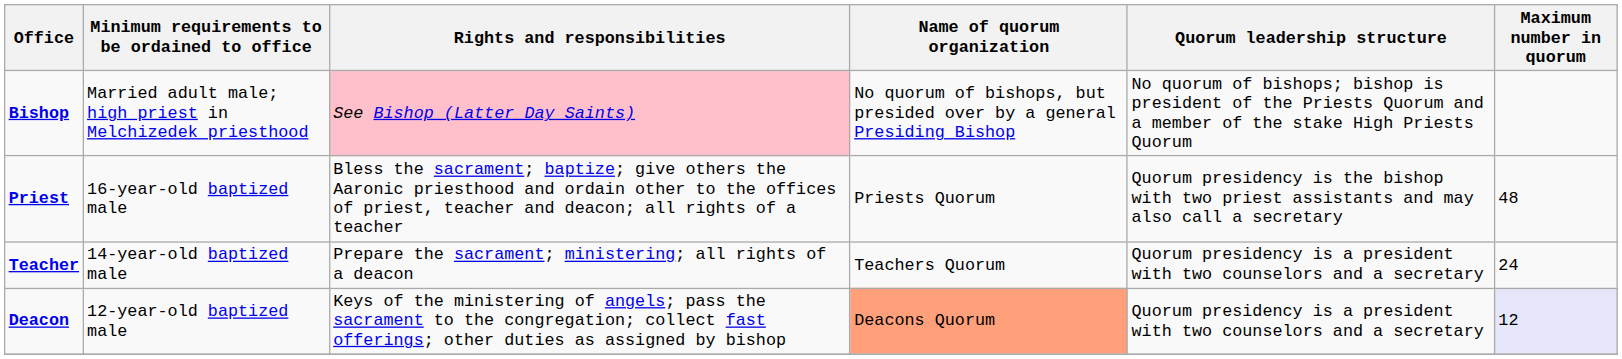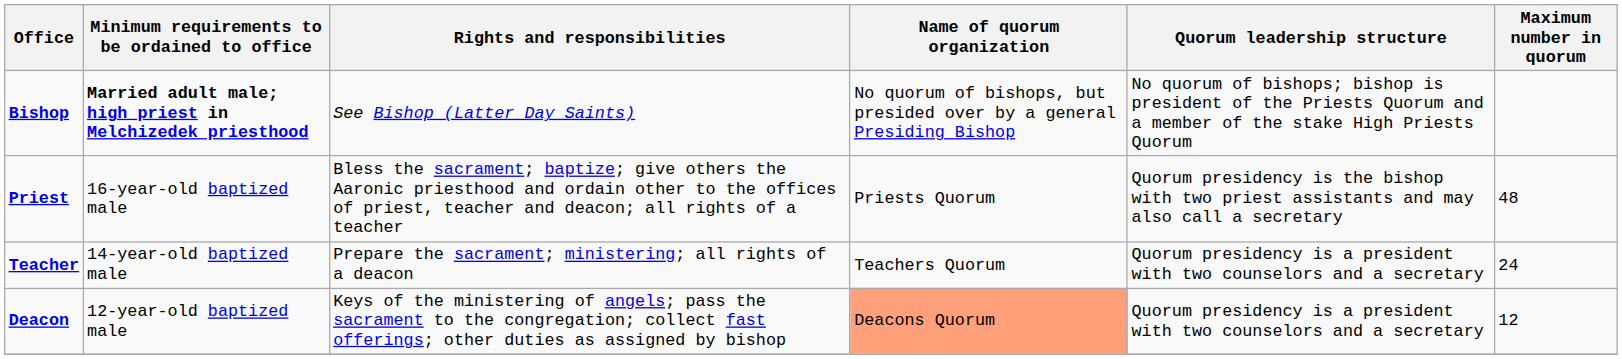(198, 113) normal -> (198, 113) bold
(484, 113) pink background -> (484, 113) no background
(1508, 321) lavender background -> (1508, 321) no background
